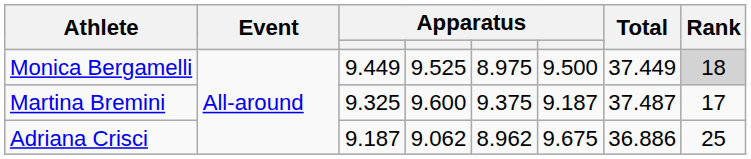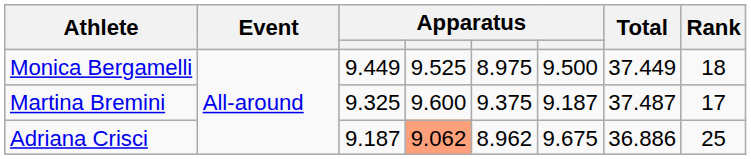(714, 68) lightgrey background -> (714, 68) no background
(438, 138) no background -> (438, 138) lightsalmon background
